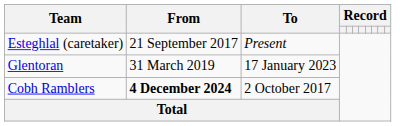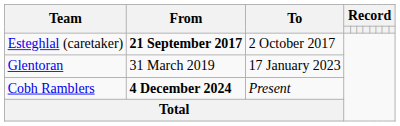(184, 44) normal -> (186, 44) bold
(265, 44) Present -> (292, 44) 2 October 2017
(288, 88) 2 October 2017 -> (270, 88) Present
